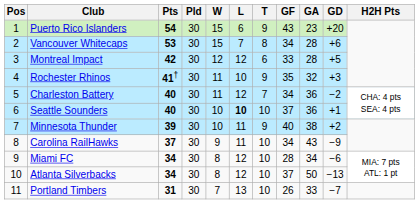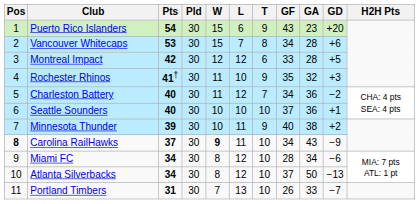(241, 111) bold -> (241, 111) normal
(16, 143) normal -> (16, 143) bold
(217, 143) normal -> (217, 143) bold
